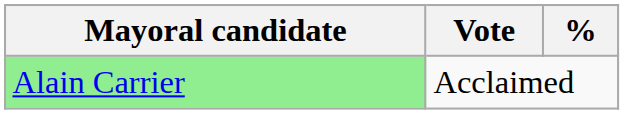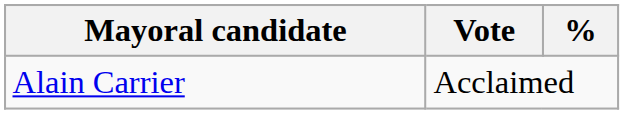(99, 81) lightgreen background -> (99, 81) no background
